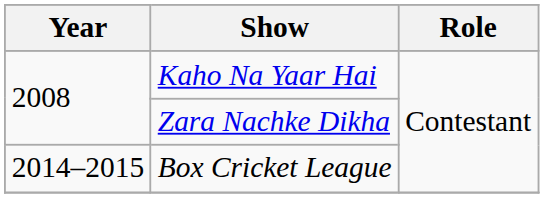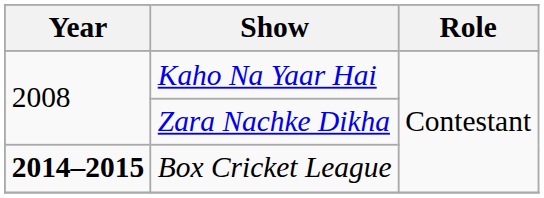(78, 167) normal -> (78, 167) bold
